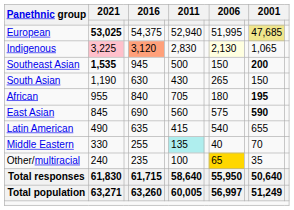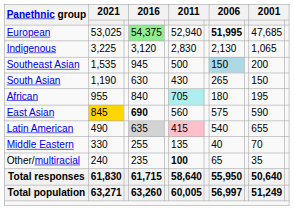(106, 33) bold -> (106, 33) normal
(146, 33) no background -> (146, 33) lightgreen background
(227, 33) normal -> (227, 33) bold
(267, 33) khaki background -> (267, 33) no background
(103, 49) pink background -> (103, 49) no background
(144, 49) lightsalmon background -> (144, 49) no background
(224, 49) lightyellow background -> (224, 49) no background
(103, 65) bold -> (103, 65) normal
(220, 65) no background -> (220, 65) lightblue background
(260, 65) bold -> (260, 65) normal
(179, 97) no background -> (179, 97) paleturquoise background
(260, 97) bold -> (260, 97) normal
(99, 113) no background -> (99, 113) gold background
(139, 113) normal -> (139, 113) bold
(260, 113) bold -> (260, 113) normal
(139, 129) no background -> (139, 129) lightgrey background
(179, 129) no background -> (179, 129) pink background
(179, 145) paleturquoise background -> (179, 145) no background
(179, 161) normal -> (179, 161) bold
(217, 161) gold background -> (217, 161) no background
